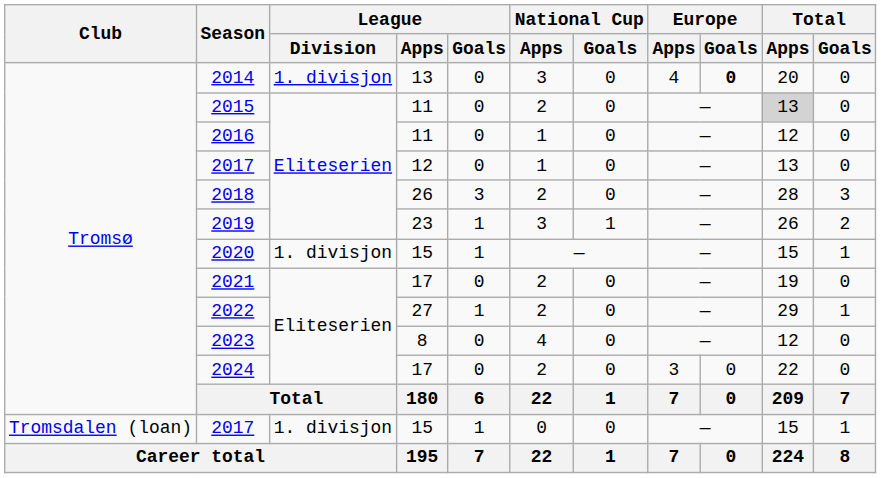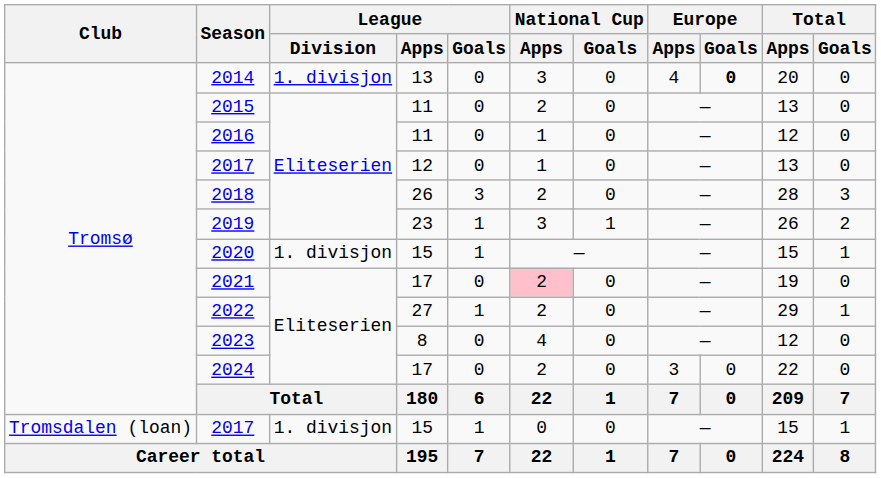(788, 107) lightgrey background -> (788, 107) no background
(542, 282) no background -> (542, 282) pink background
